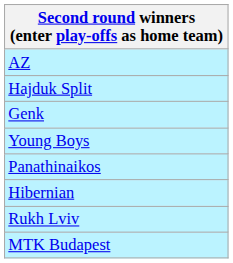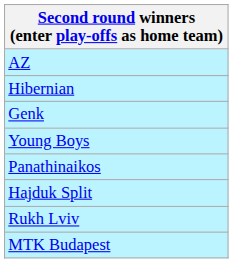(50, 88) Hajduk Split -> (41, 88) Hibernian
(41, 192) Hibernian -> (50, 192) Hajduk Split
